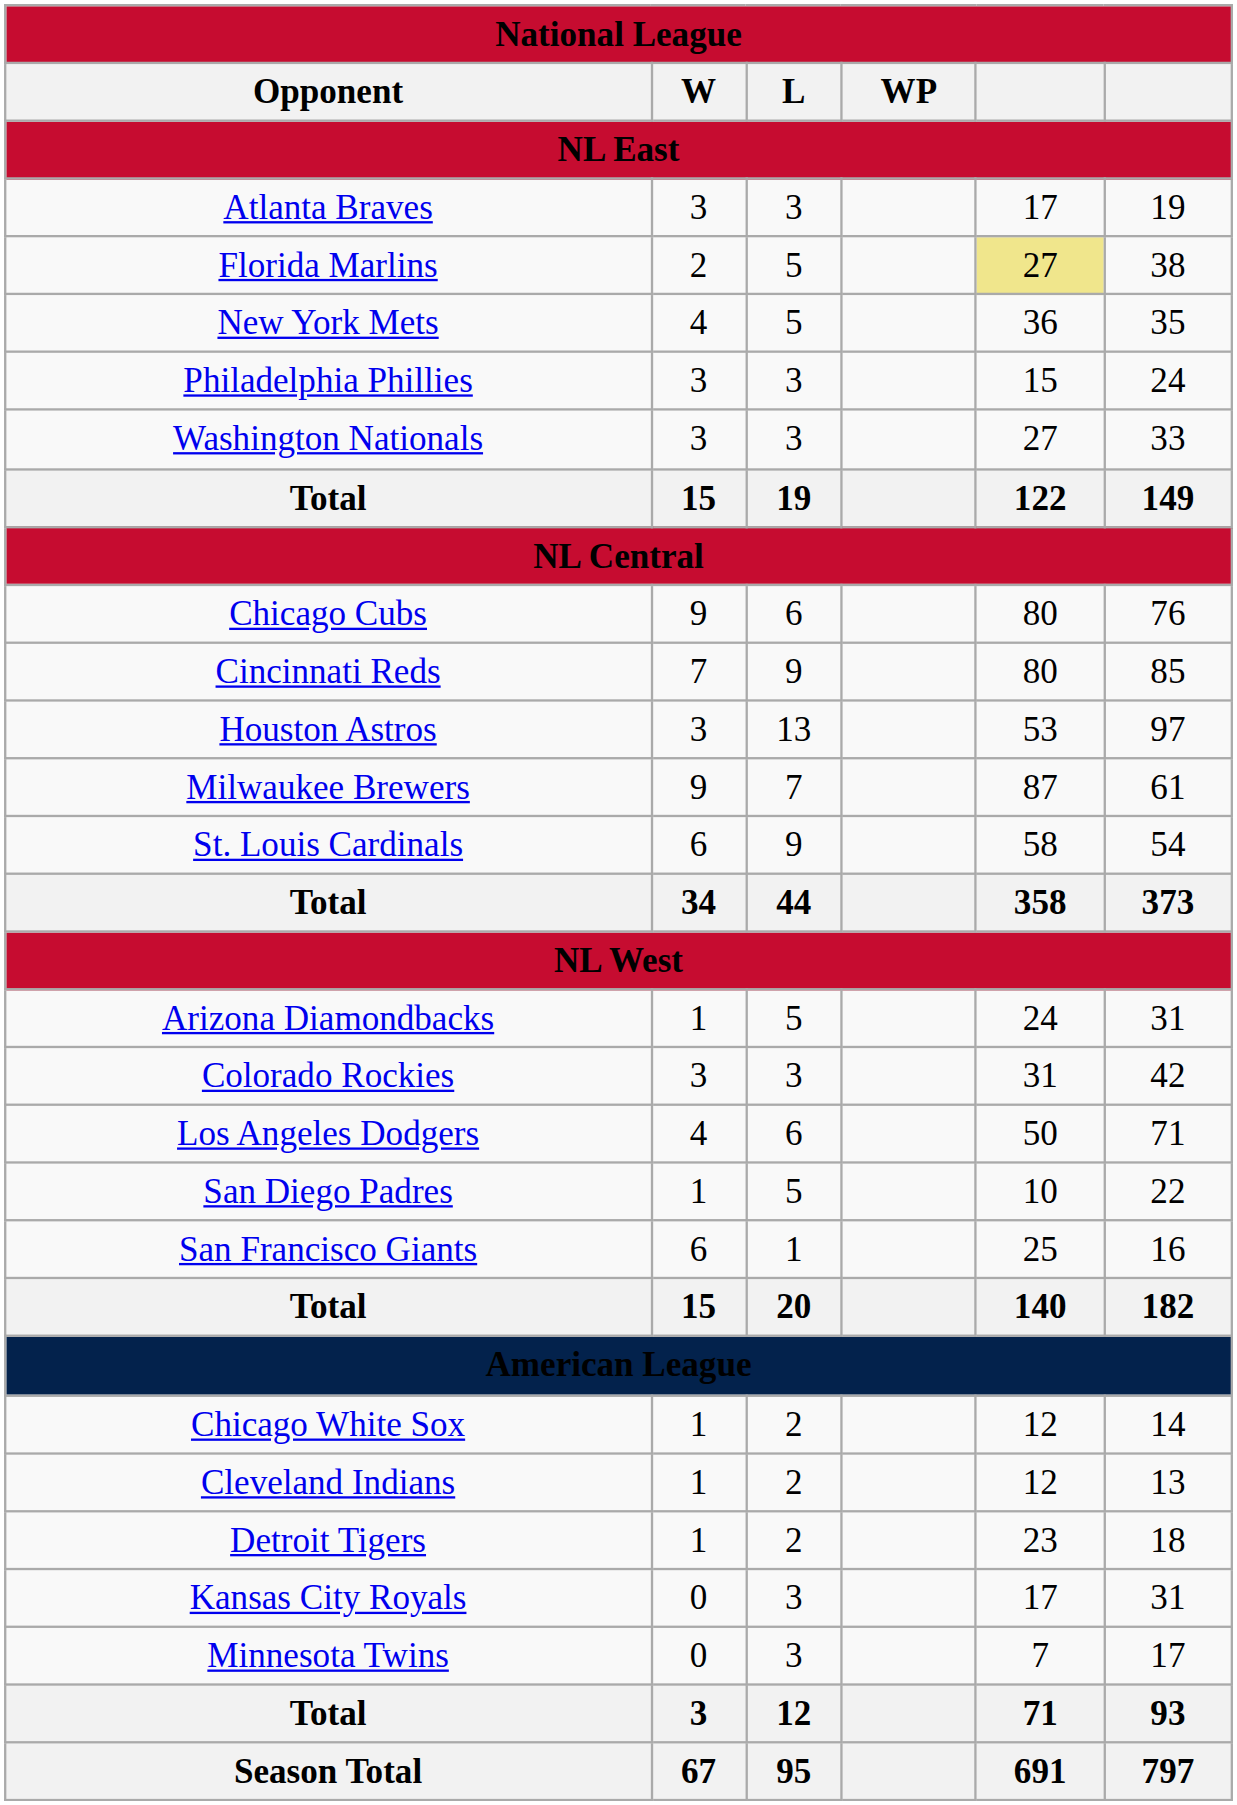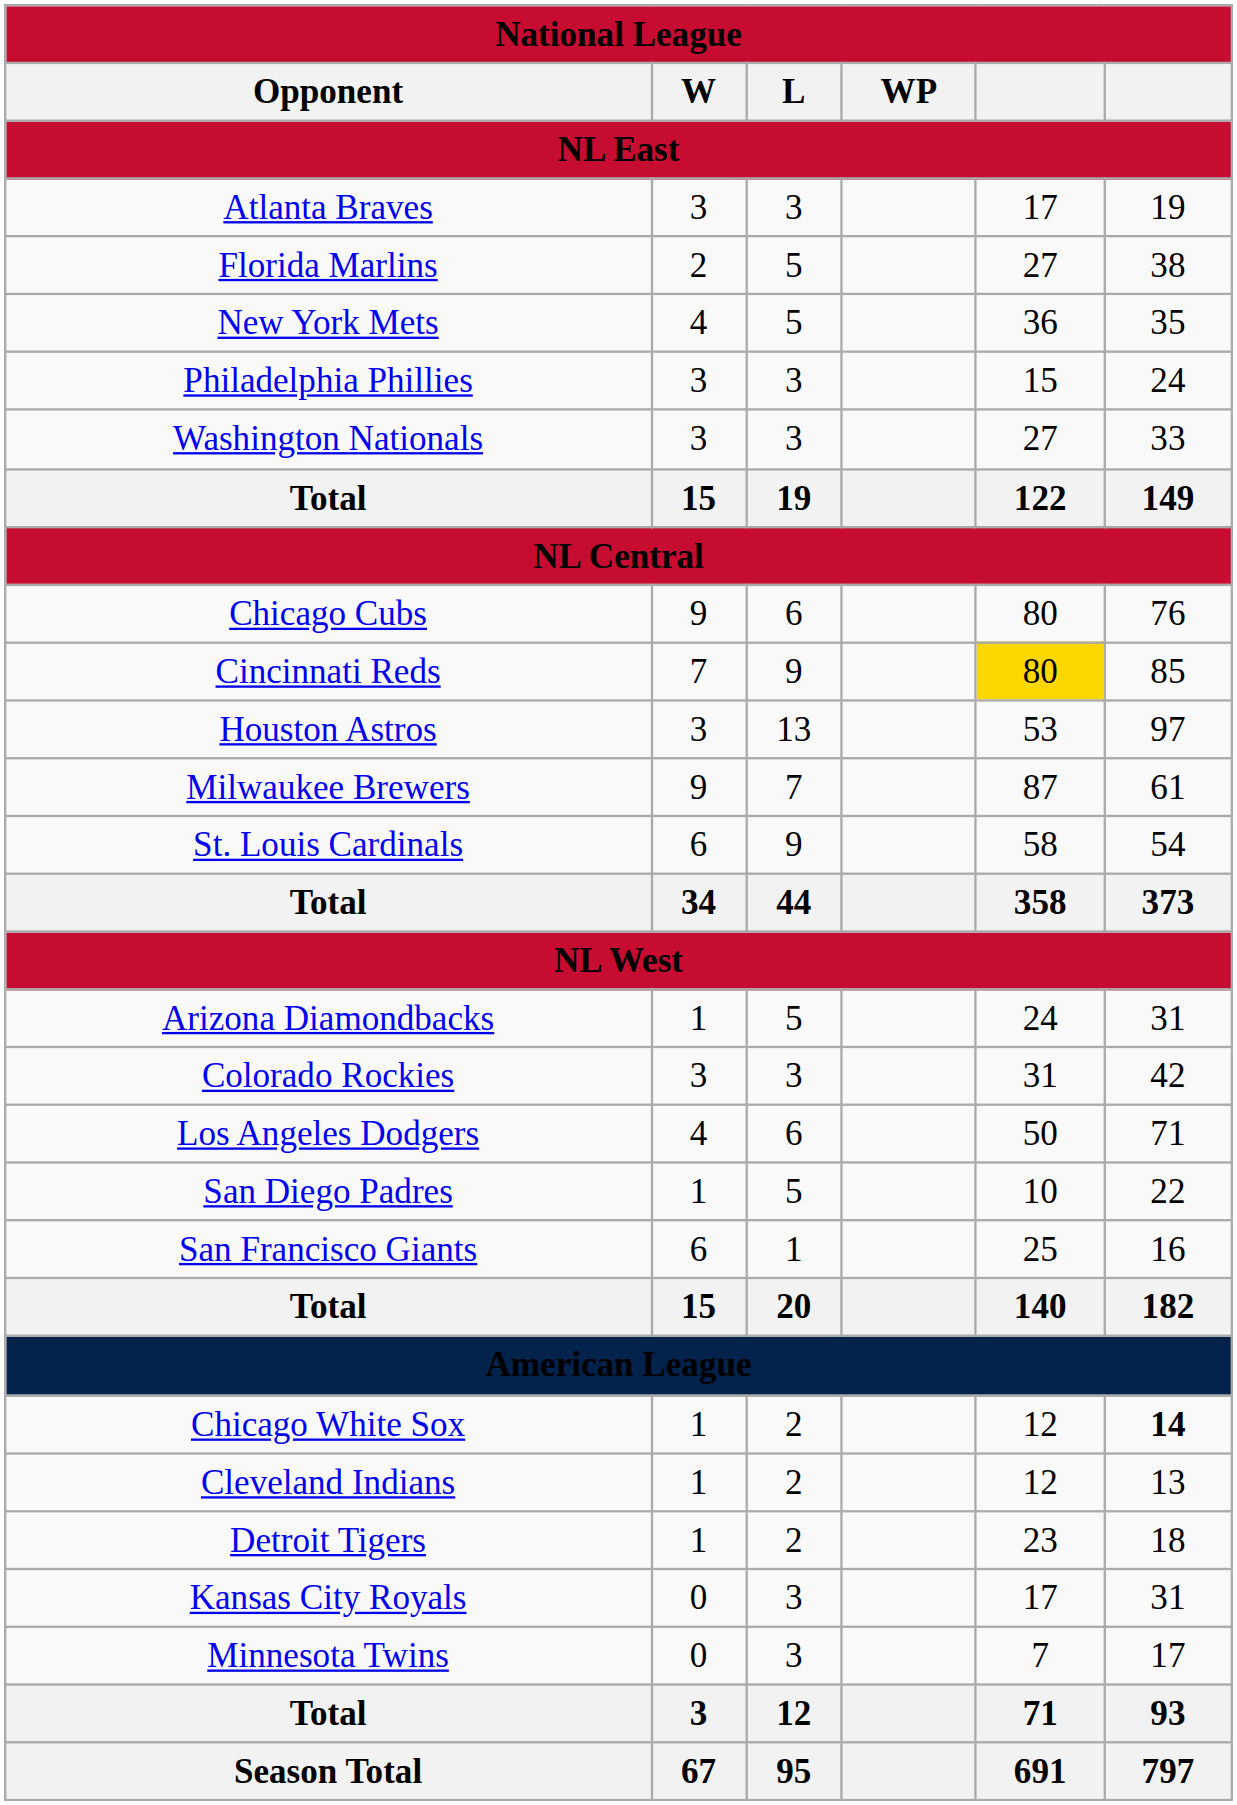(1040, 265) khaki background -> (1040, 265) no background
(1040, 670) no background -> (1040, 670) gold background
(1168, 1423) normal -> (1168, 1423) bold
